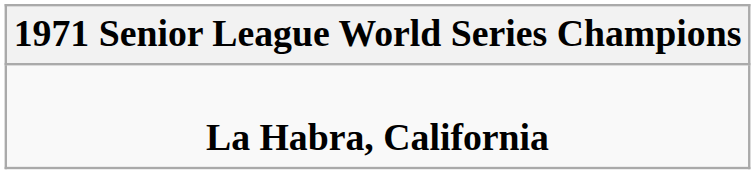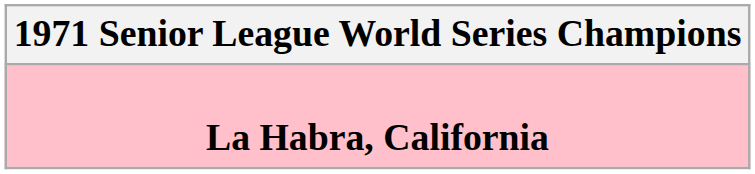(377, 136) no background -> (377, 136) pink background
